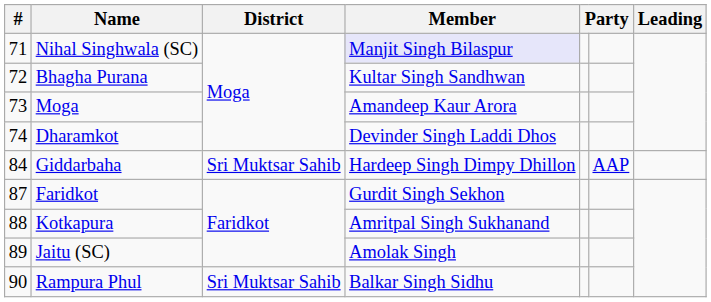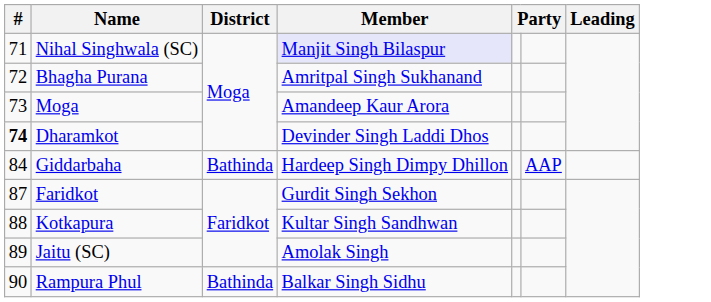(437, 77) Kultar Singh Sandhwan -> (382, 77) Amritpal Singh Sukhanand
(18, 135) normal -> (18, 135) bold
(274, 164) Sri Muktsar Sahib -> (240, 164) Bathinda
(449, 223) Amritpal Singh Sukhanand -> (370, 223) Kultar Singh Sandhwan
(274, 281) Sri Muktsar Sahib -> (240, 281) Bathinda
